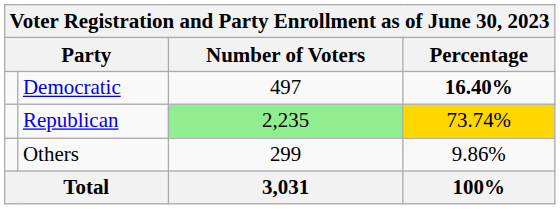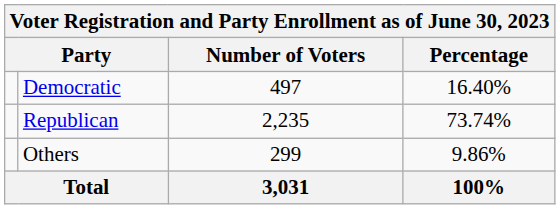(479, 87) bold -> (479, 87) normal
(286, 120) lightgreen background -> (286, 120) no background
(479, 120) gold background -> (479, 120) no background
